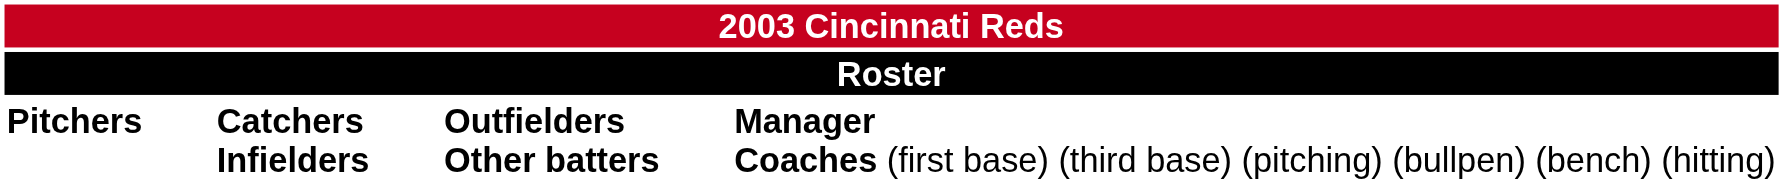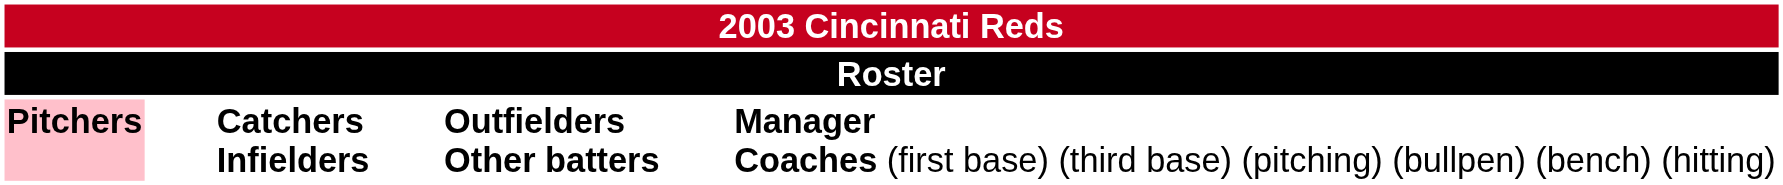(75, 121) no background -> (75, 121) pink background
